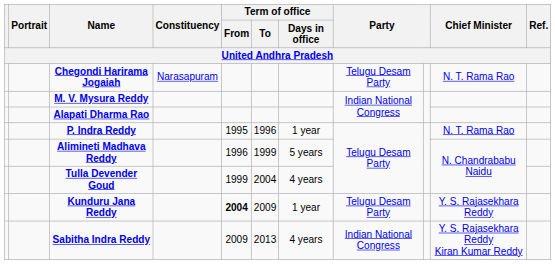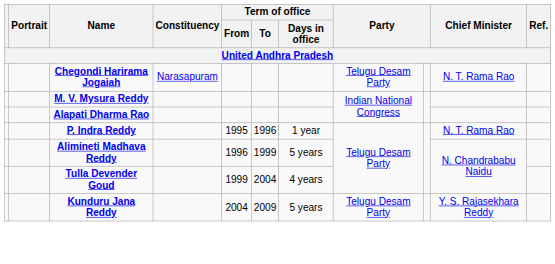(237, 207) bold -> (237, 207) normal
(306, 207) 1 year -> (306, 207) 5 years
- row: (101, 240)
